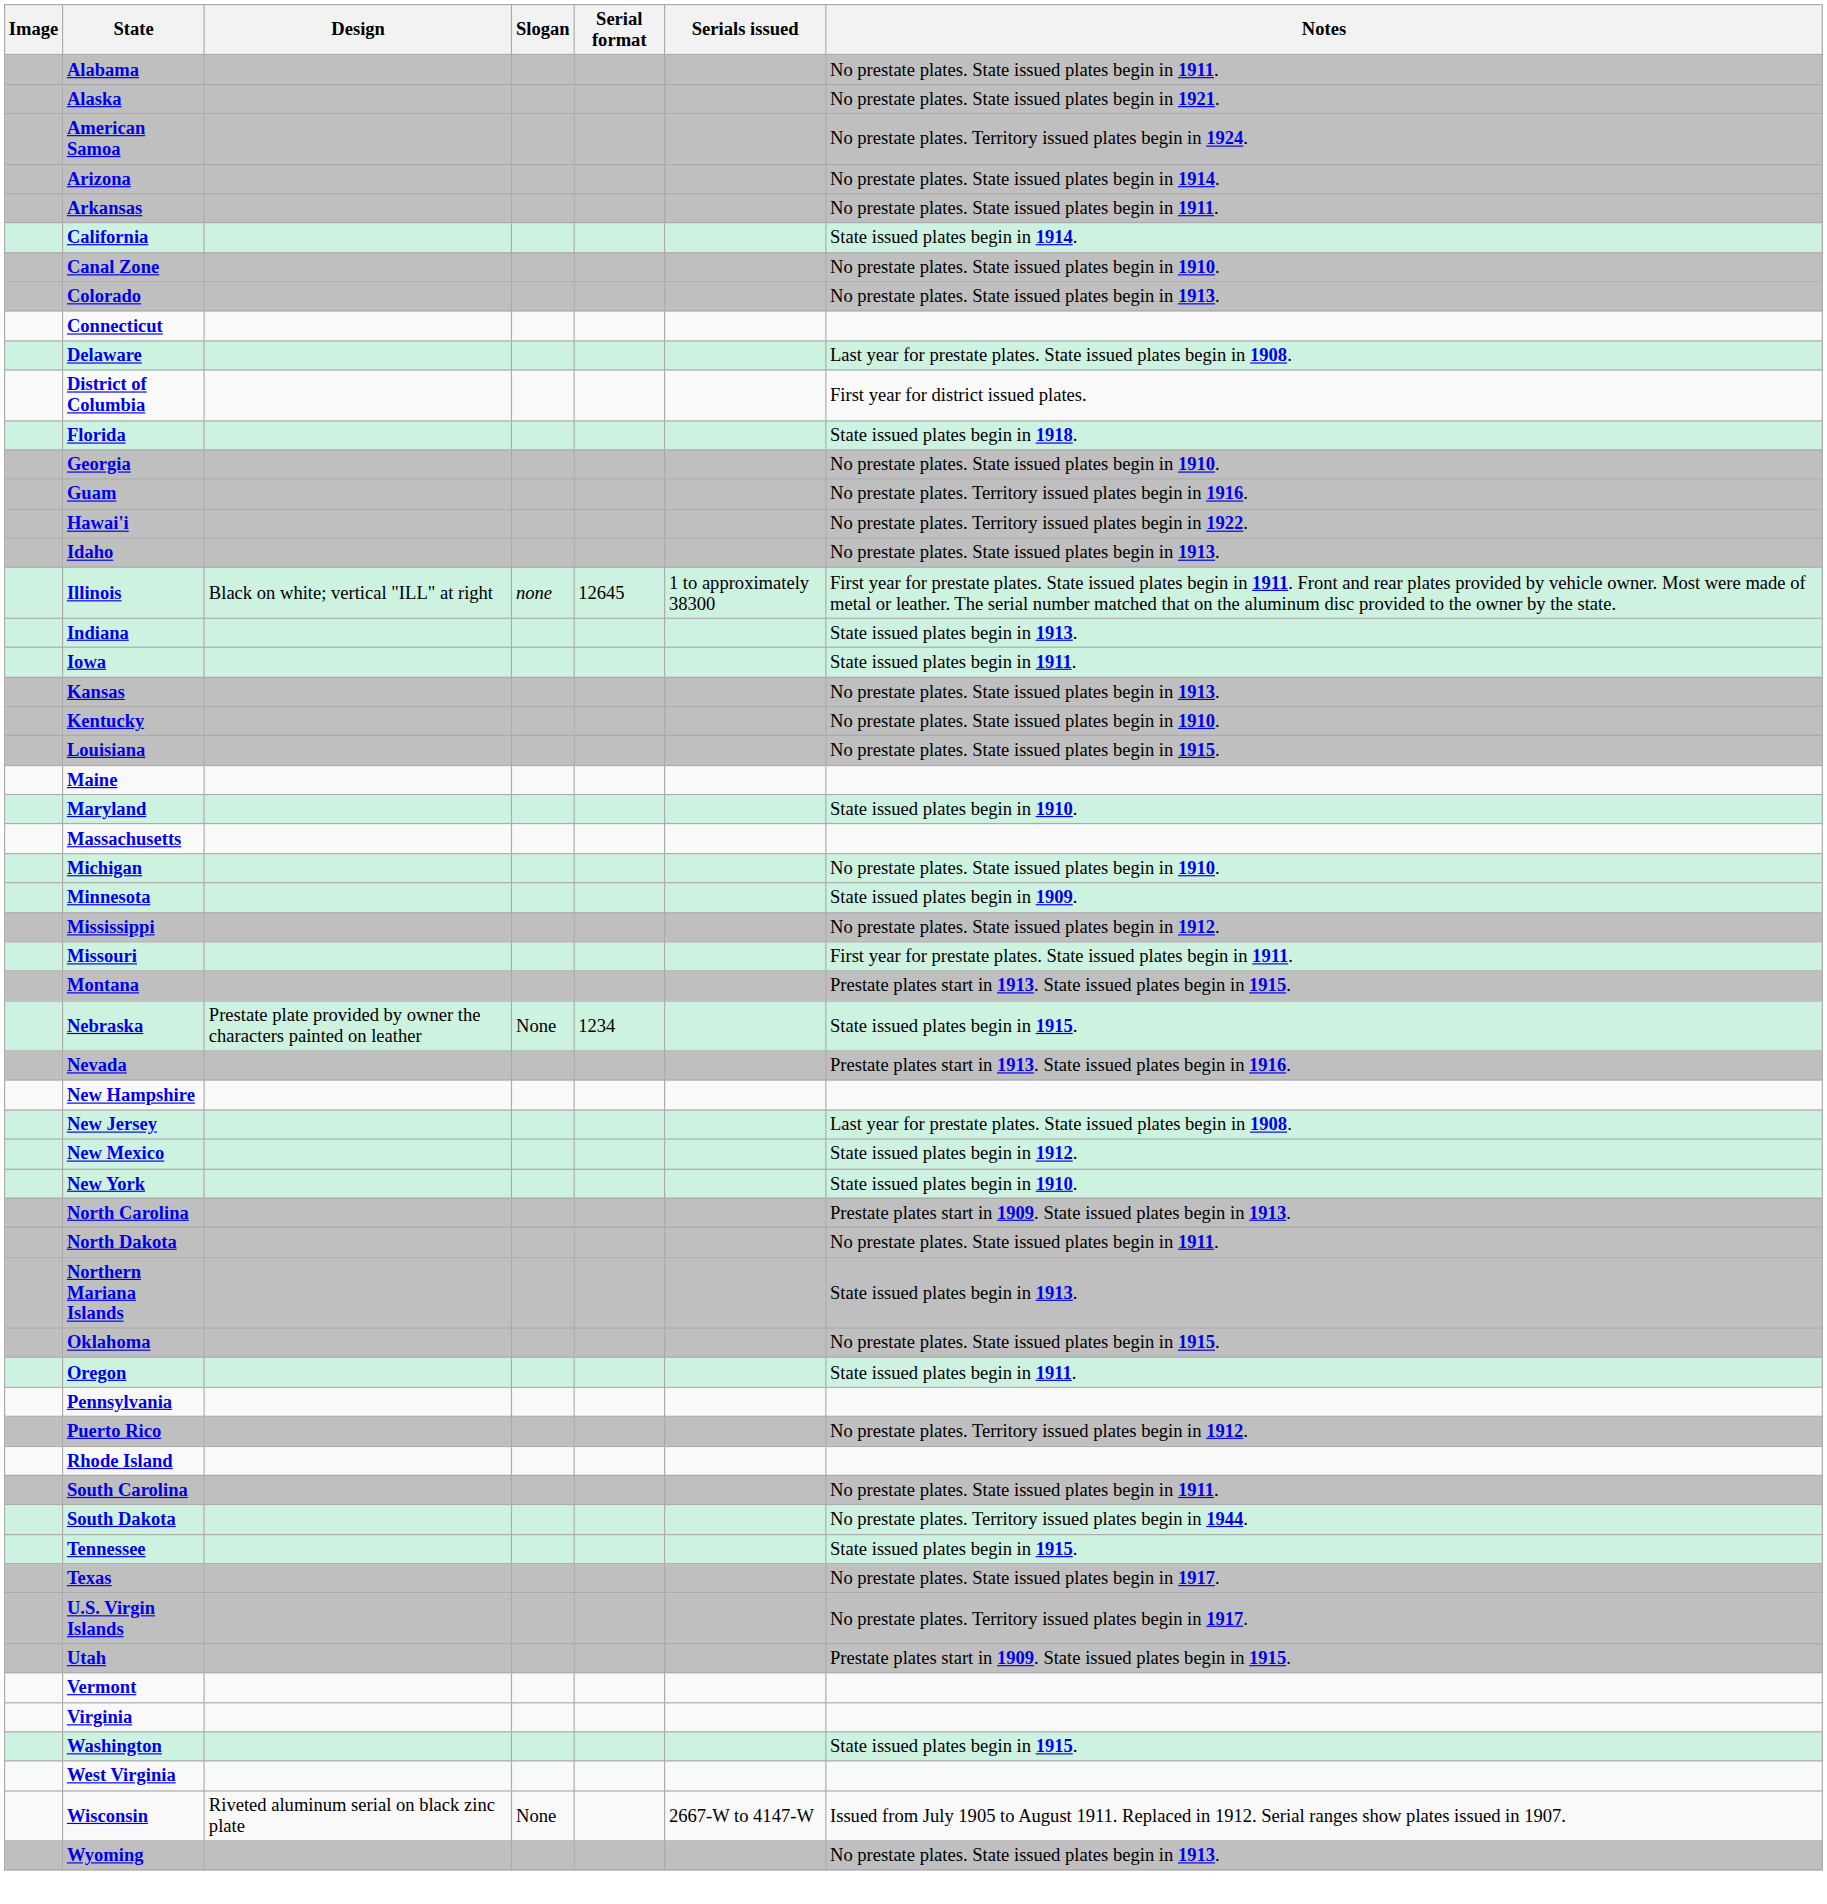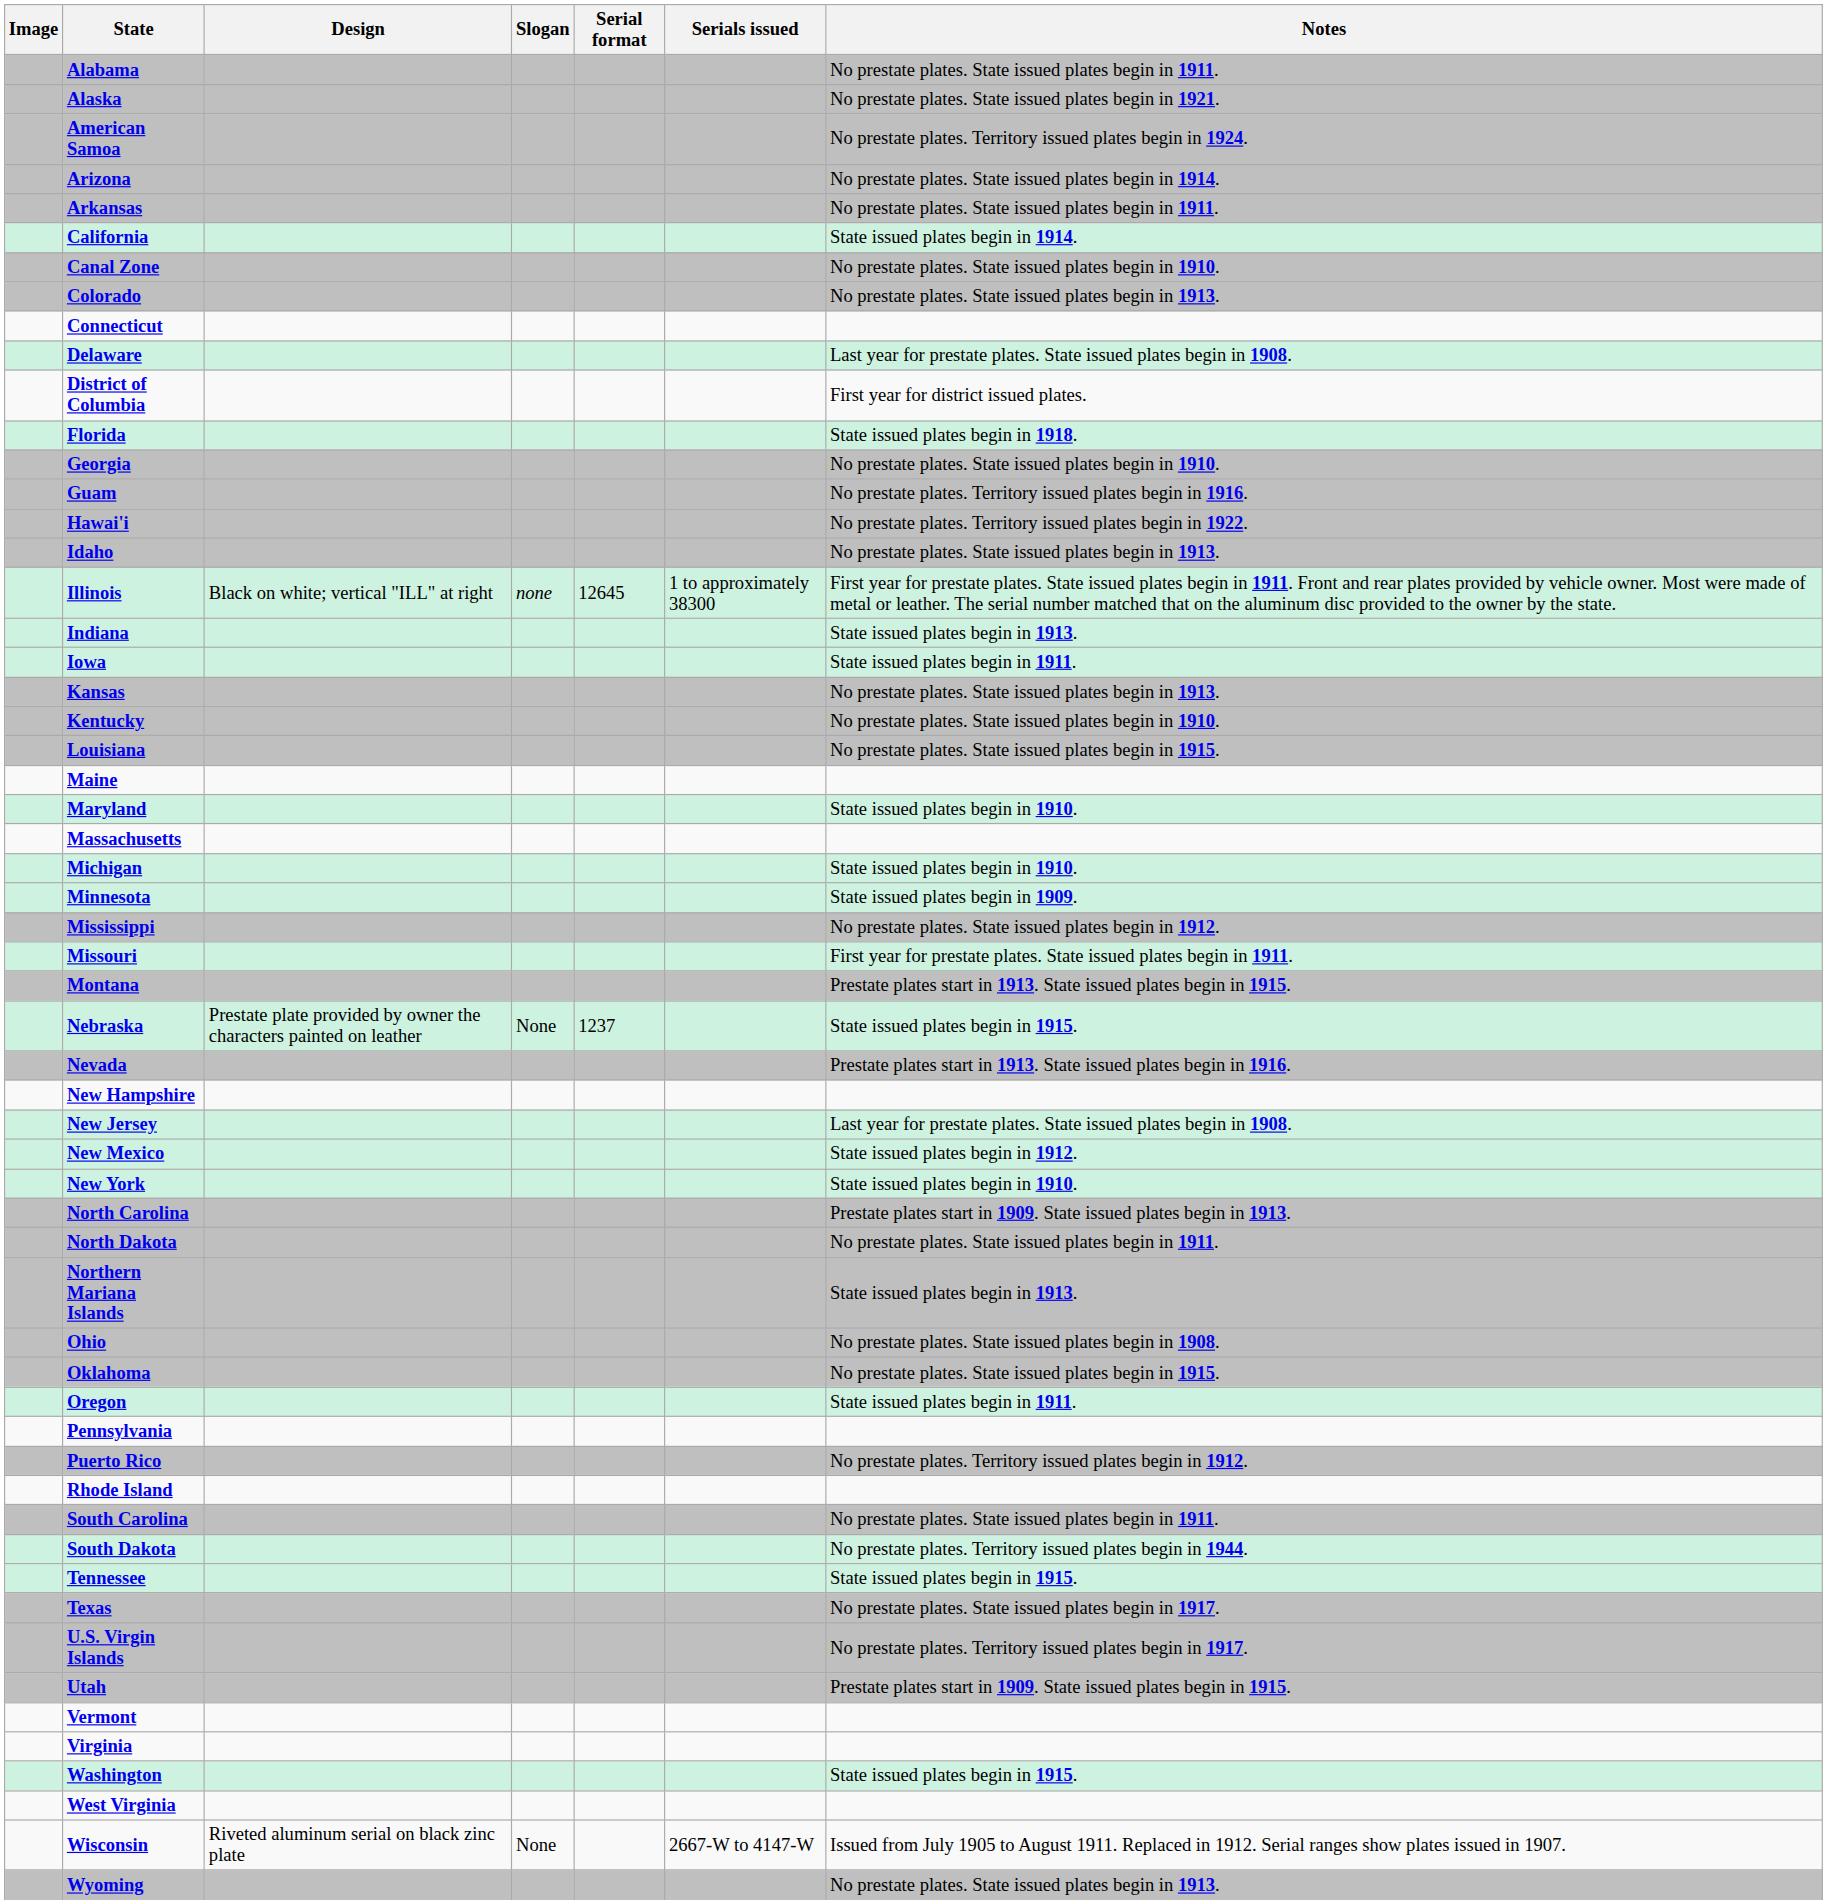(1025, 868) No prestate plates. State issued plates begin in 1910. -> (954, 868) State issued plates begin in 1910.
(597, 1025) 1234 -> (597, 1025) 1237
+ row: (86, 1342)
